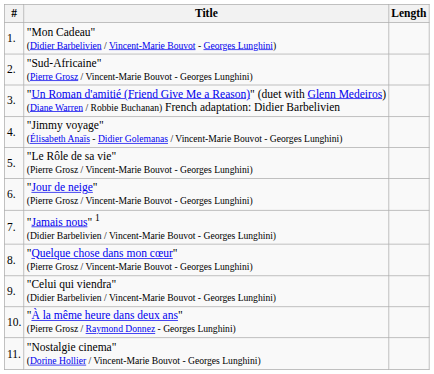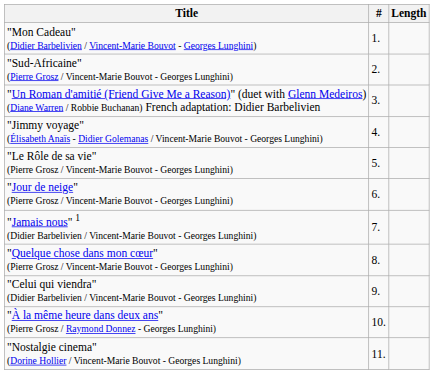columns swapped: (14, 13) <-> (206, 13)
